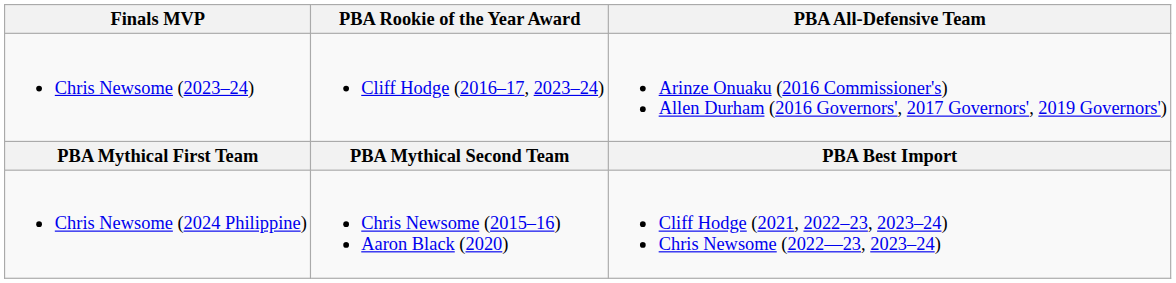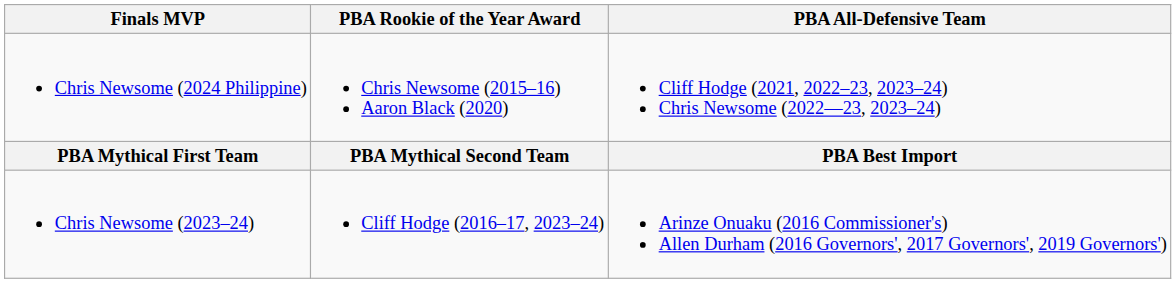rows swapped: (158, 224) <-> (158, 87)
